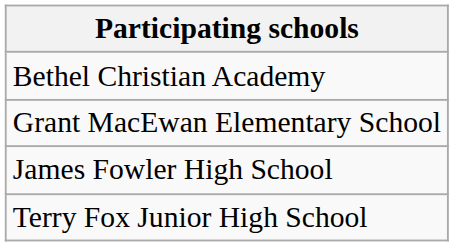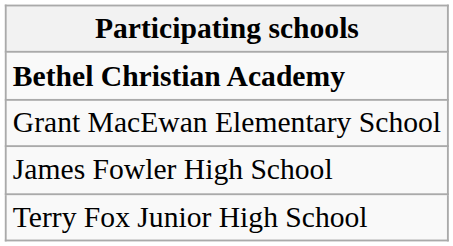(169, 75) normal -> (179, 75) bold
